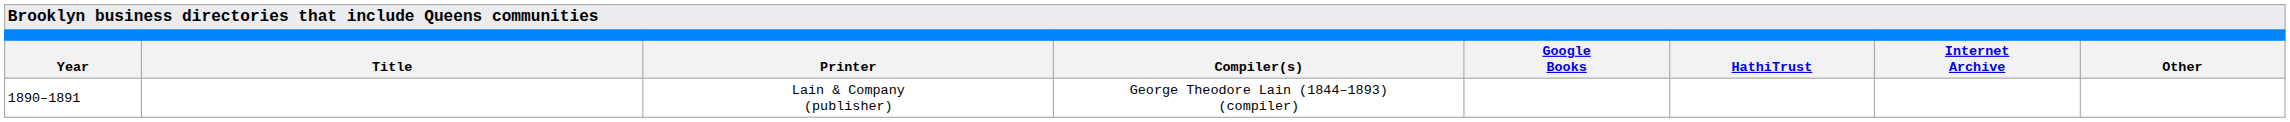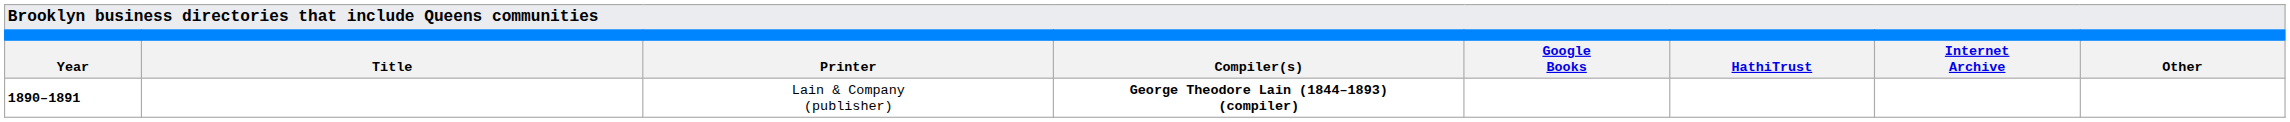(44, 98) normal -> (44, 98) bold
(1259, 98) normal -> (1259, 98) bold
